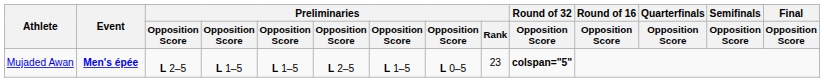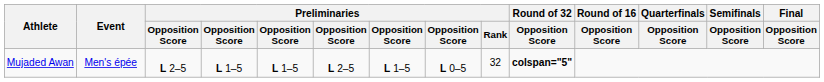(111, 63) bold -> (111, 63) normal
(495, 63) 23 -> (495, 63) 32
